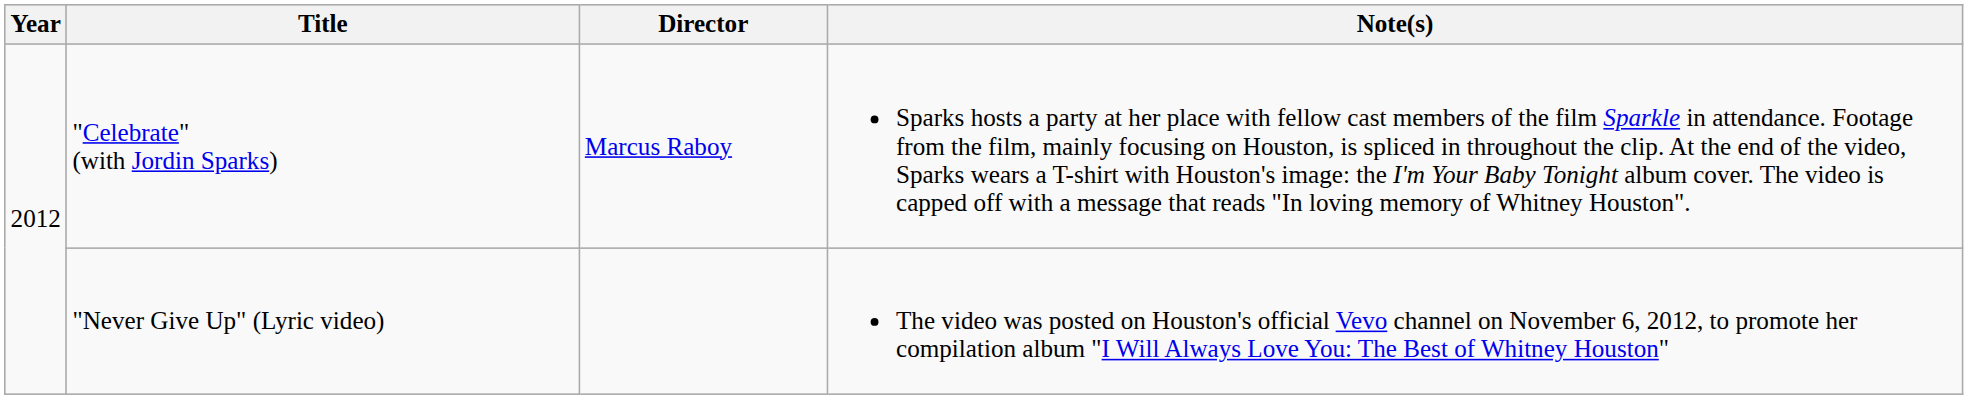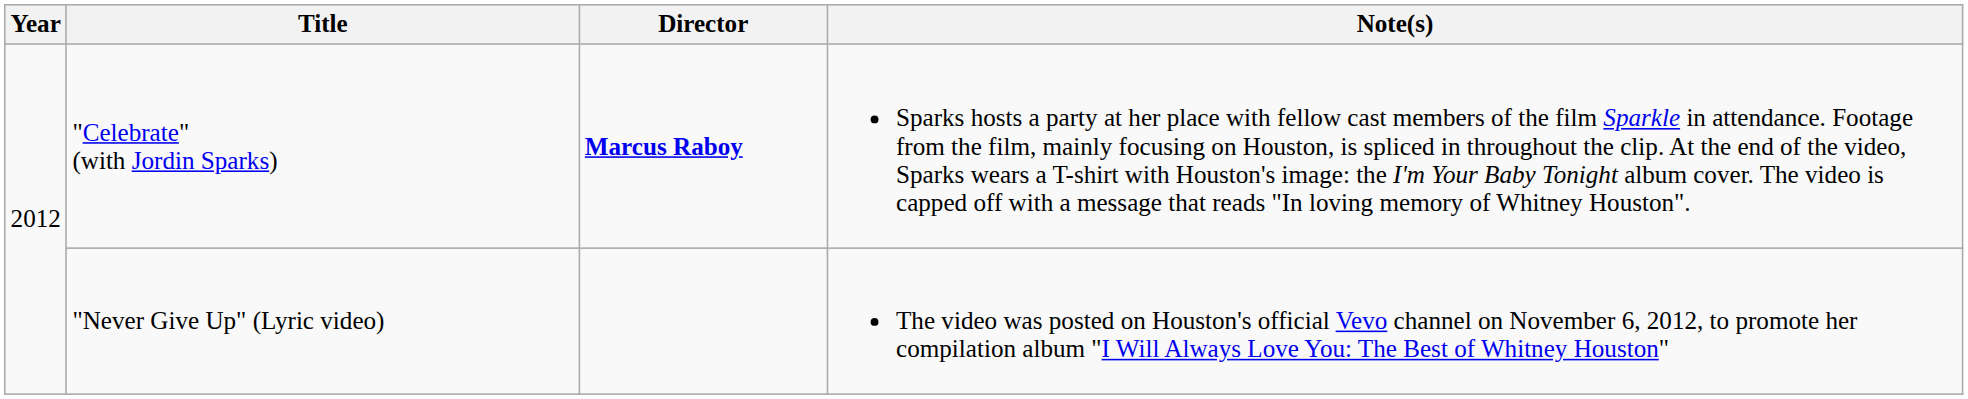(658, 145) normal -> (664, 145) bold
